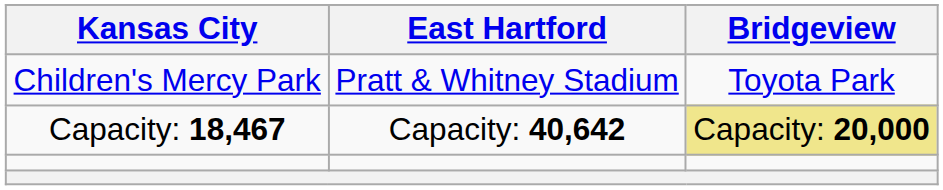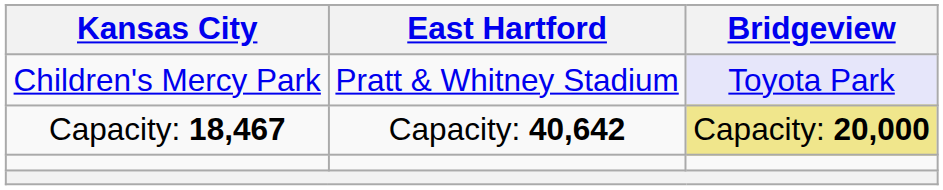(812, 79) no background -> (812, 79) lavender background
